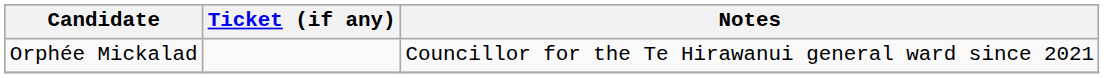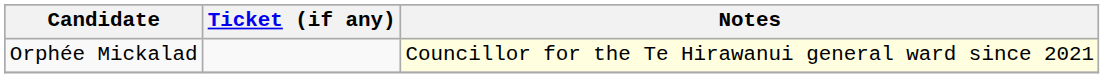(750, 56) no background -> (750, 56) lightyellow background
